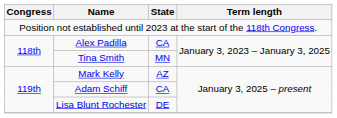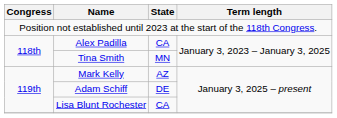(163, 89) CA -> (163, 89) DE
(163, 105) DE -> (163, 105) CA
